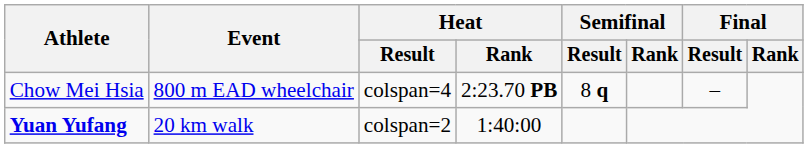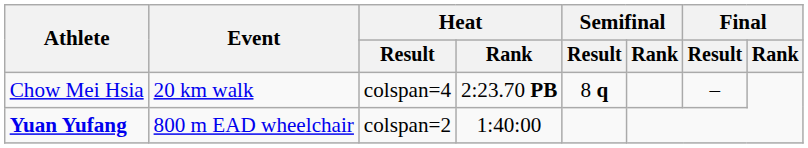(254, 90) 800 m EAD wheelchair -> (204, 90) 20 km walk
(204, 125) 20 km walk -> (254, 125) 800 m EAD wheelchair
